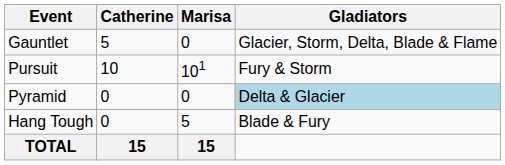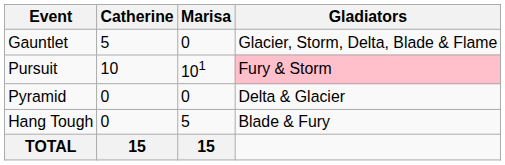(285, 69) no background -> (285, 69) pink background
(292, 96) lightblue background -> (292, 96) no background
